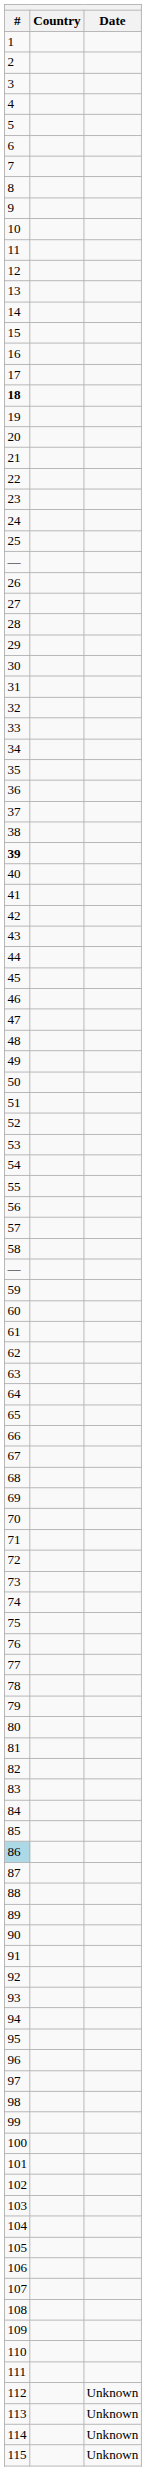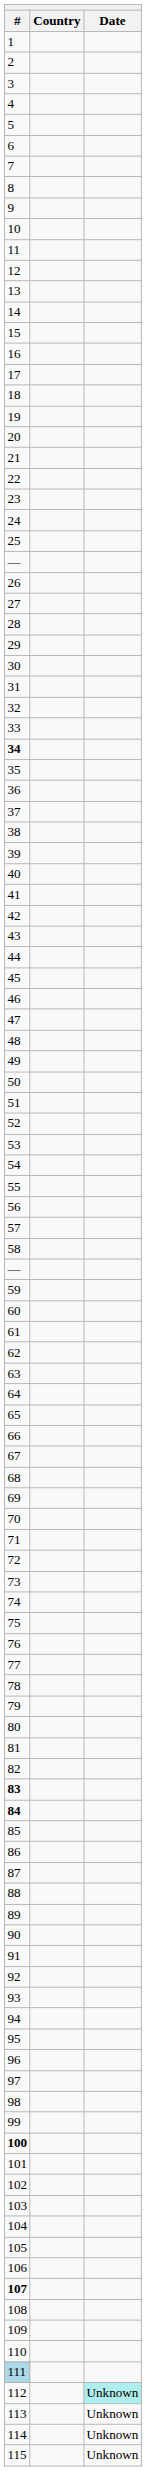(14, 395) bold -> (14, 395) normal
(14, 749) normal -> (14, 749) bold
(14, 853) bold -> (14, 853) normal
(14, 1789) normal -> (14, 1789) bold
(14, 1810) normal -> (14, 1810) bold
(14, 1852) lightblue background -> (14, 1852) no background
(17, 2143) normal -> (17, 2143) bold
(17, 2288) normal -> (17, 2288) bold
(17, 2372) no background -> (17, 2372) lightblue background
(112, 2393) no background -> (112, 2393) paleturquoise background
